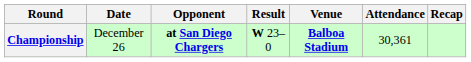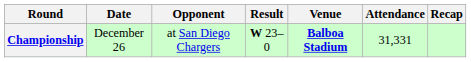(199, 40) bold -> (198, 40) normal
(395, 40) 30,361 -> (395, 40) 31,331
